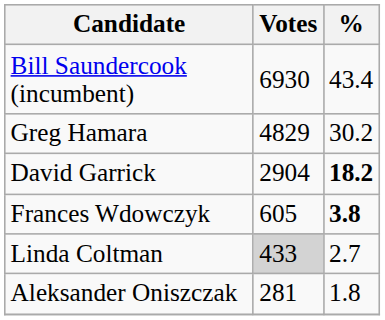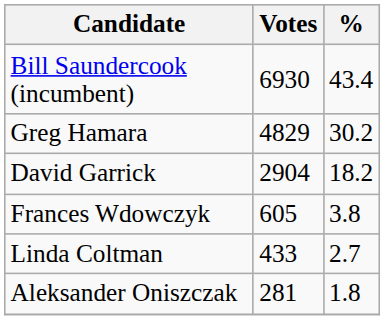(351, 173) bold -> (351, 173) normal
(345, 213) bold -> (345, 213) normal
(278, 253) lightgrey background -> (278, 253) no background
